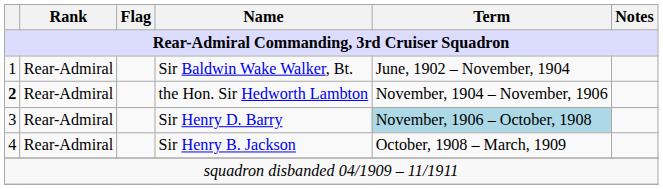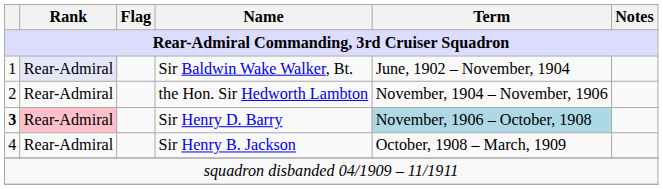(68, 68) no background -> (68, 68) lavender background
(12, 94) bold -> (12, 94) normal
(12, 119) normal -> (12, 119) bold
(68, 119) no background -> (68, 119) pink background
